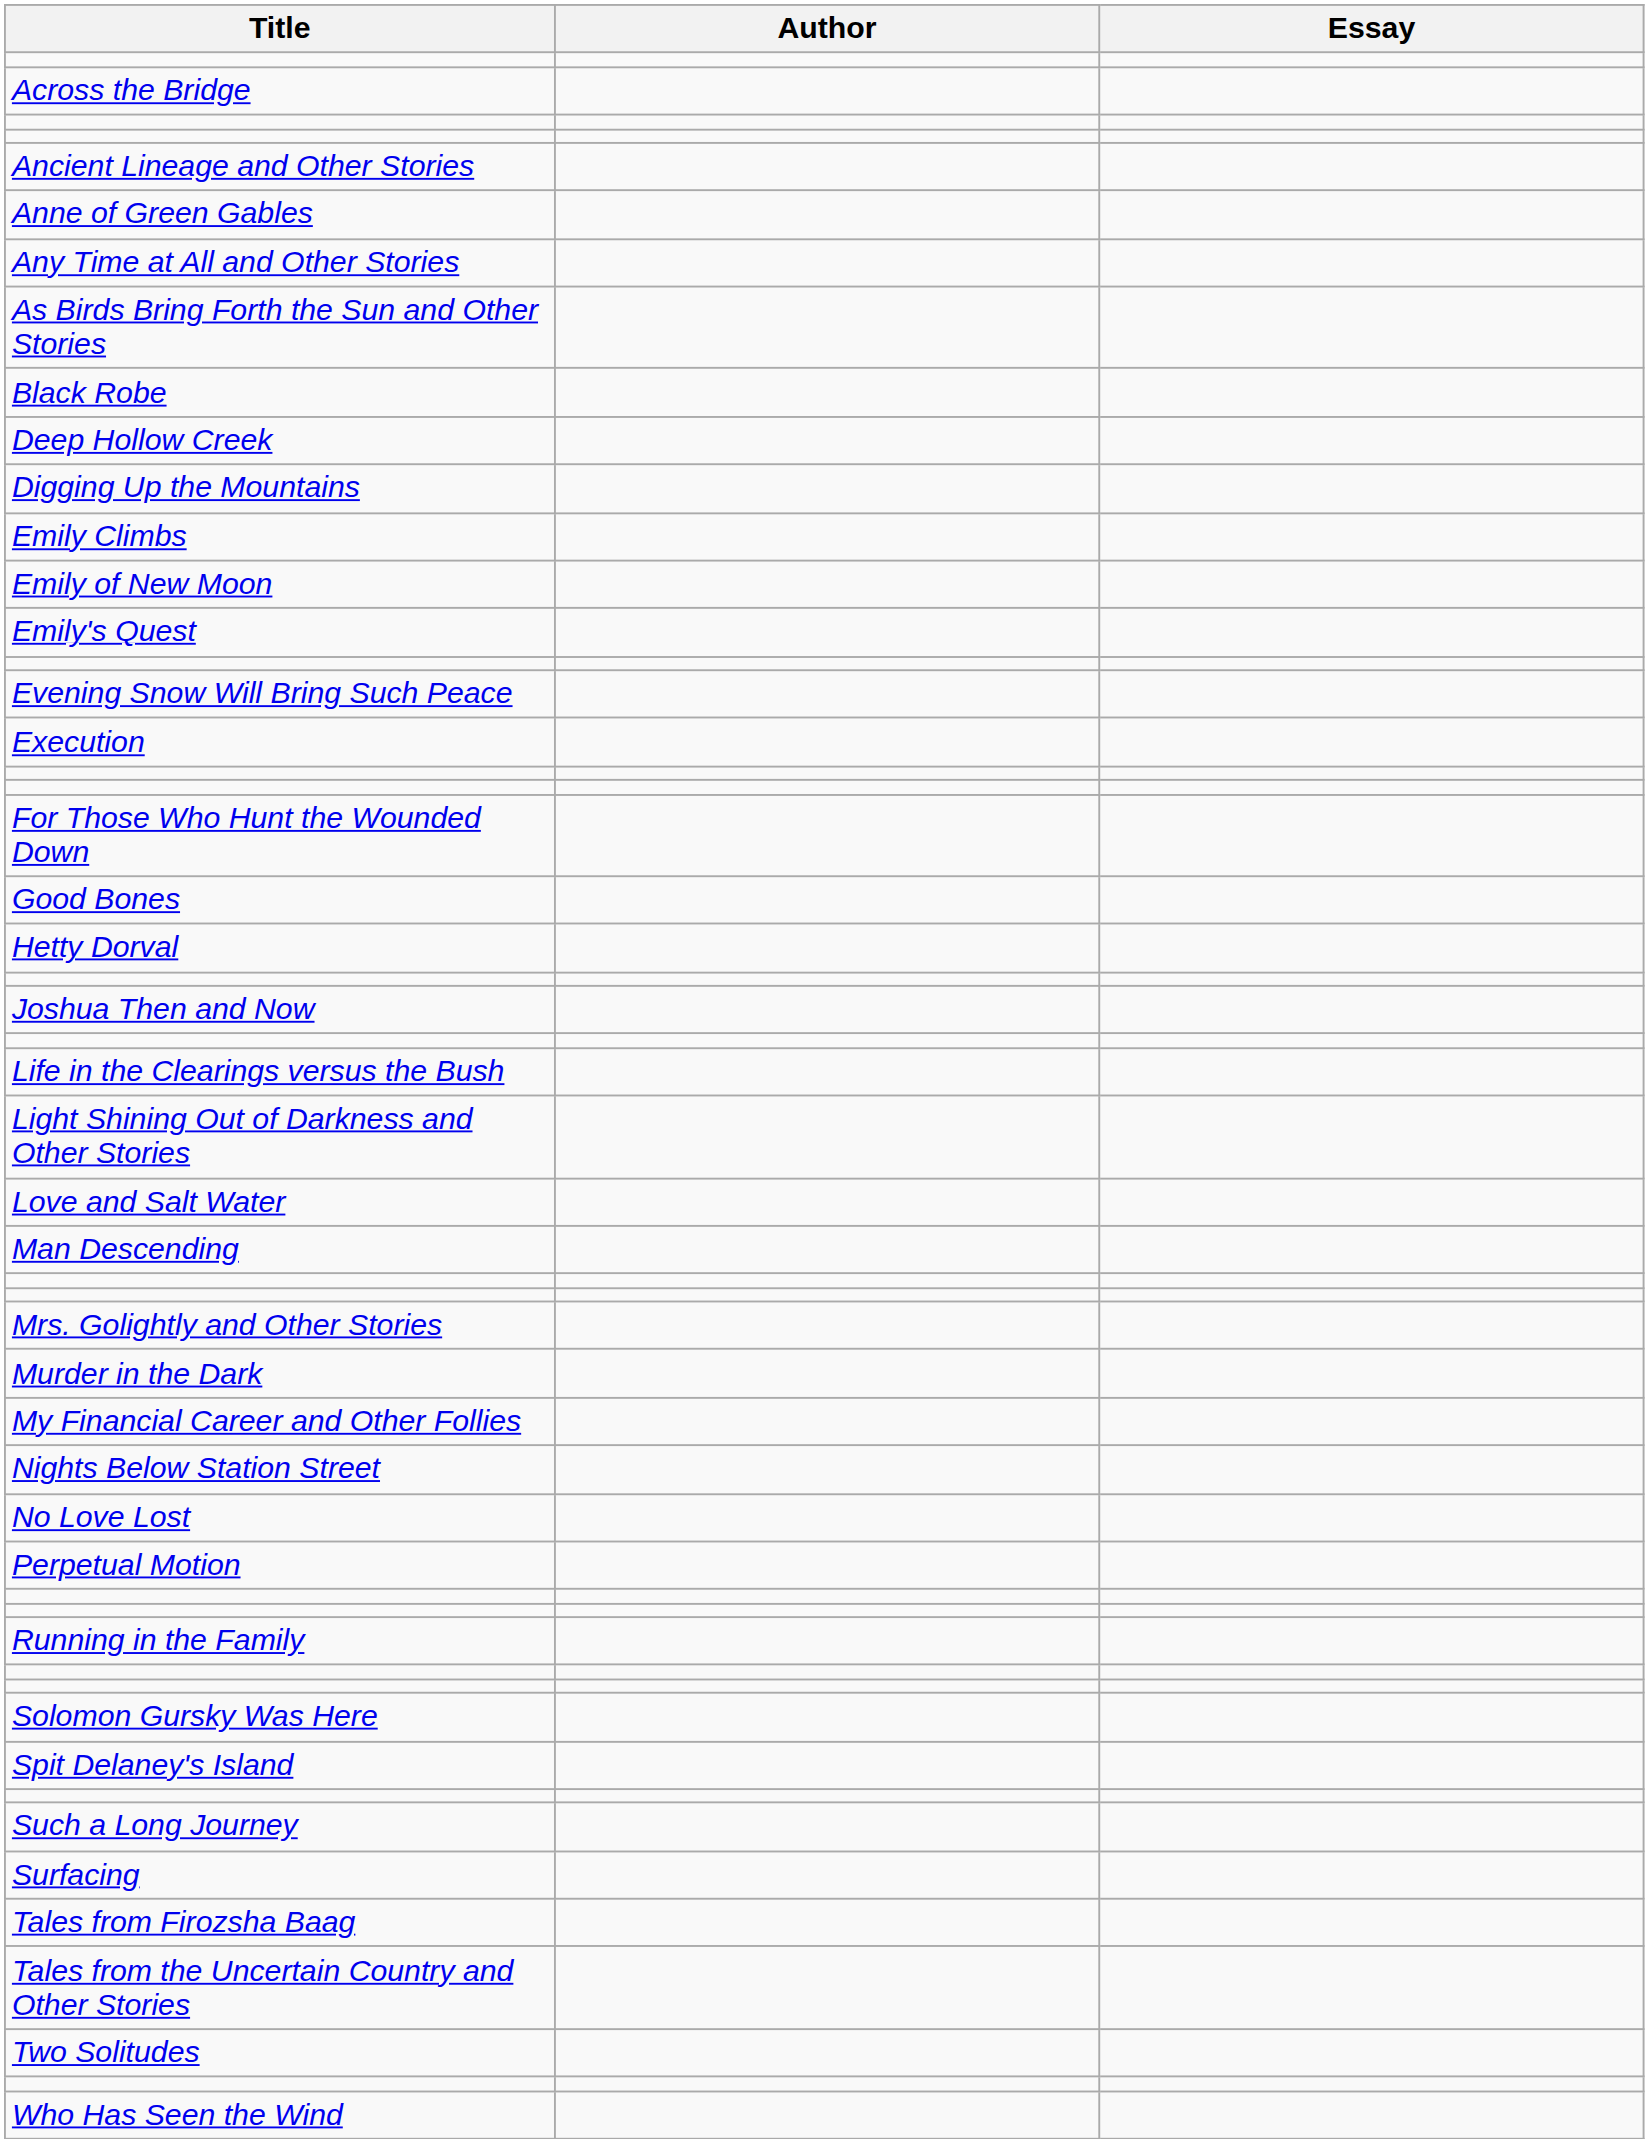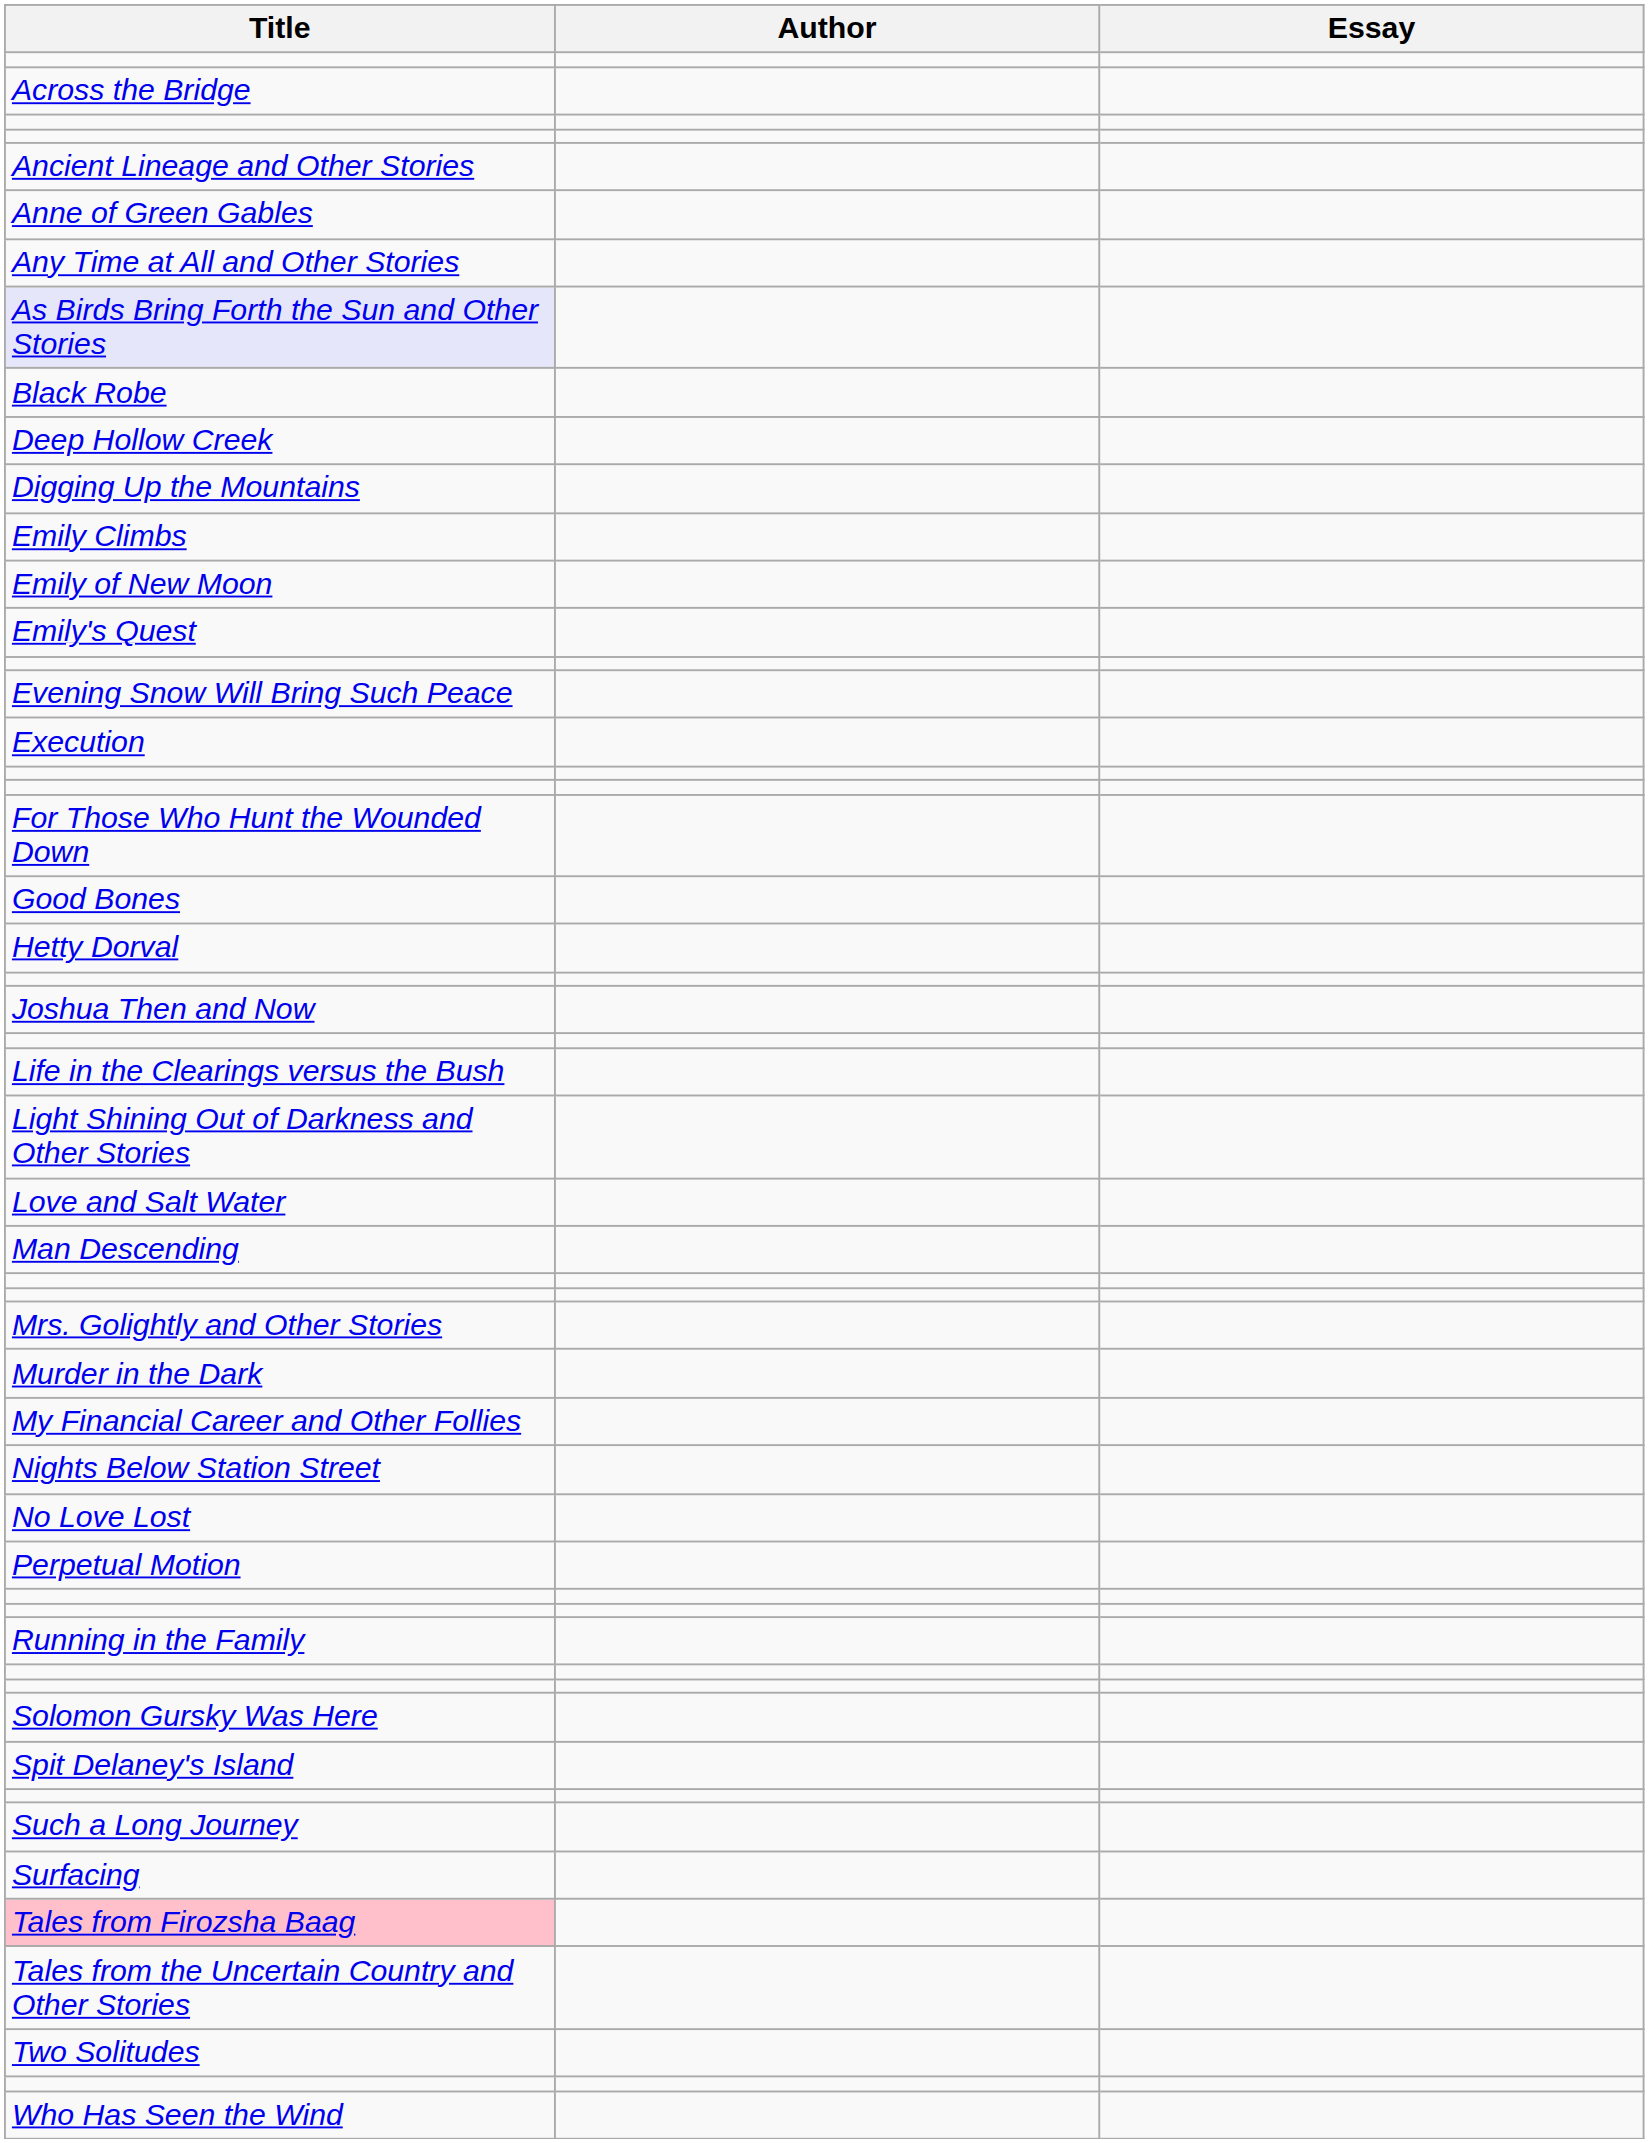(275, 327) no background -> (275, 327) lavender background
(184, 1922) no background -> (184, 1922) pink background
